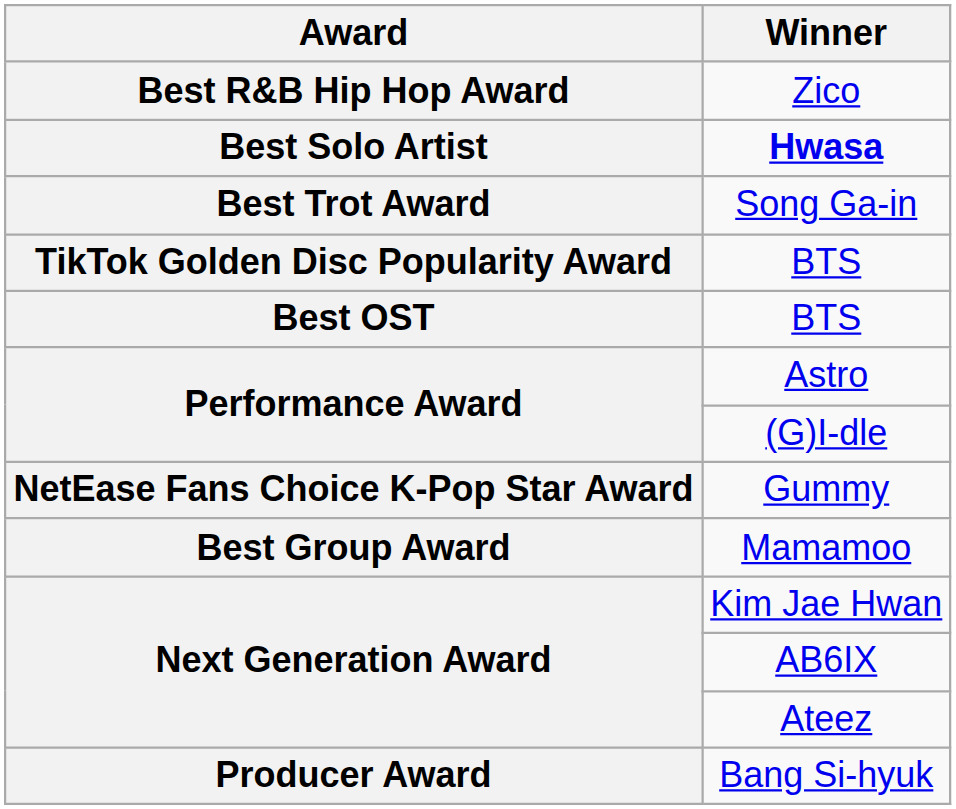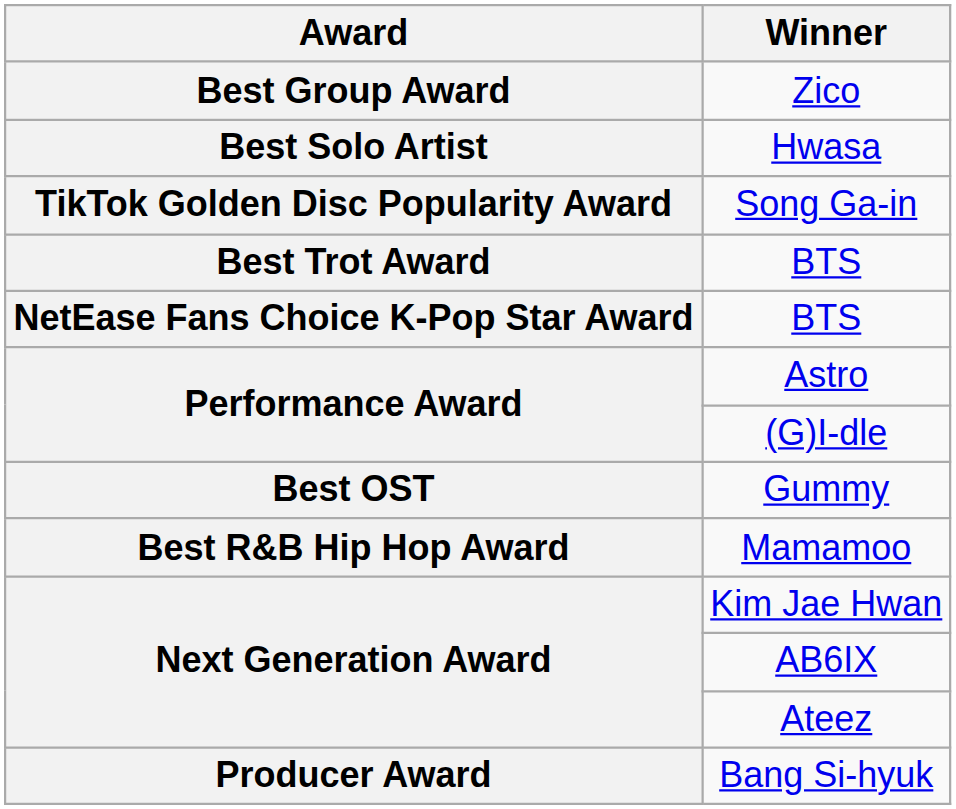(354, 90) Best R&B Hip Hop Award -> (354, 90) Best Group Award
(826, 147) bold -> (826, 147) normal
(354, 204) Best Trot Award -> (354, 204) TikTok Golden Disc Popularity Award
(354, 261) TikTok Golden Disc Popularity Award -> (354, 261) Best Trot Award
(354, 318) Best OST -> (354, 318) NetEase Fans Choice K-Pop Star Award
(354, 489) NetEase Fans Choice K-Pop Star Award -> (354, 489) Best OST
(354, 546) Best Group Award -> (354, 546) Best R&B Hip Hop Award
